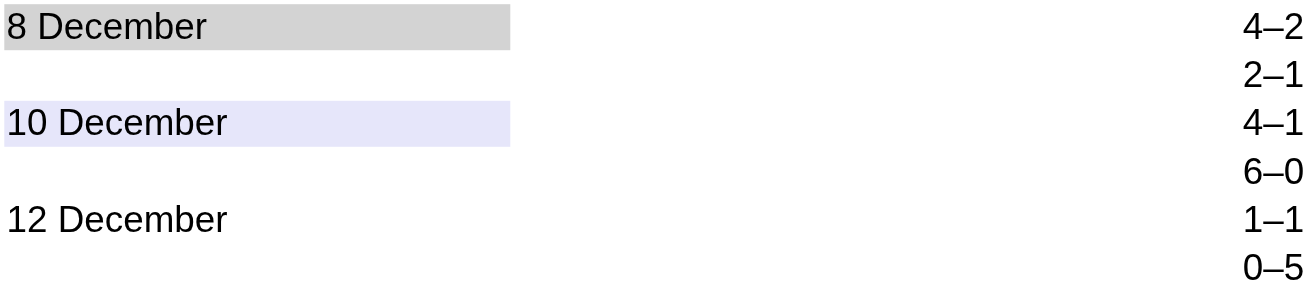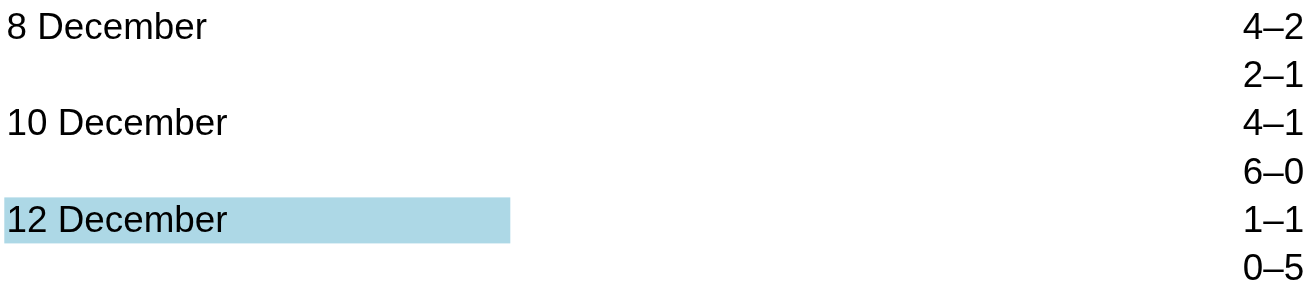(107, 26) lightgrey background -> (107, 26) no background
(117, 123) lavender background -> (117, 123) no background
(117, 219) no background -> (117, 219) lightblue background
